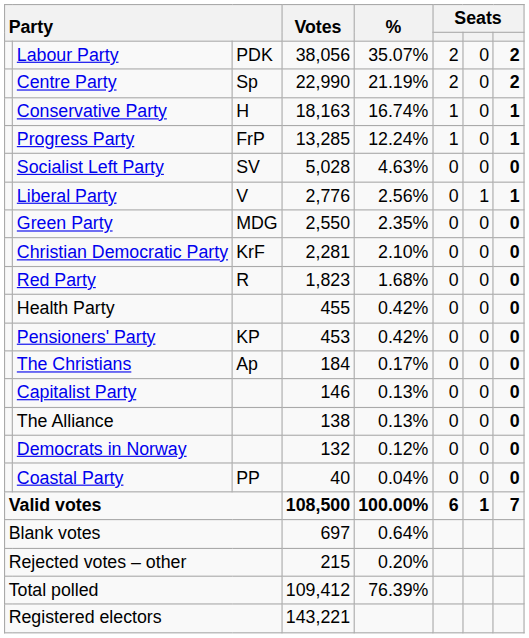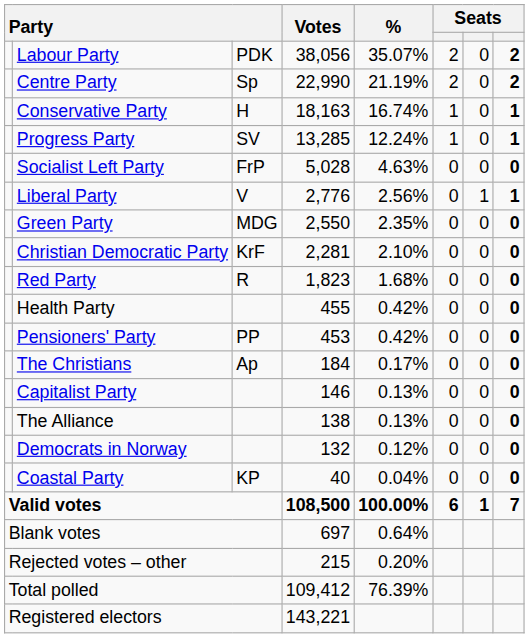(251, 139) FrP -> (248, 139) SV
(248, 167) SV -> (251, 167) FrP
(248, 336) KP -> (248, 336) PP
(248, 477) PP -> (248, 477) KP
